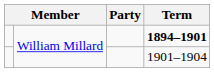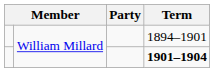(177, 36) bold -> (177, 36) normal
(177, 57) normal -> (177, 57) bold
